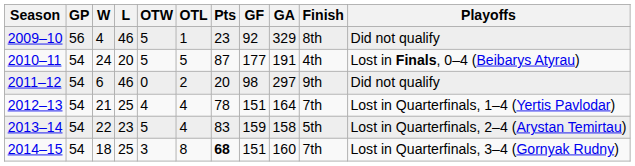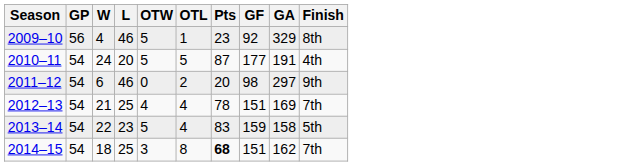- column: (488, 15)
(284, 104) 164 -> (284, 104) 169
(284, 149) 160 -> (284, 149) 162
